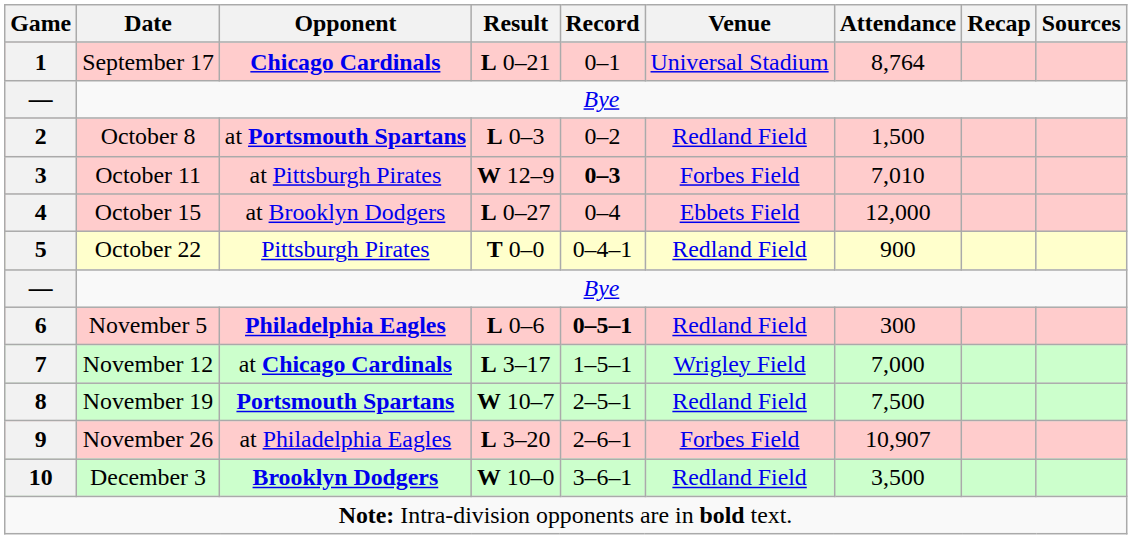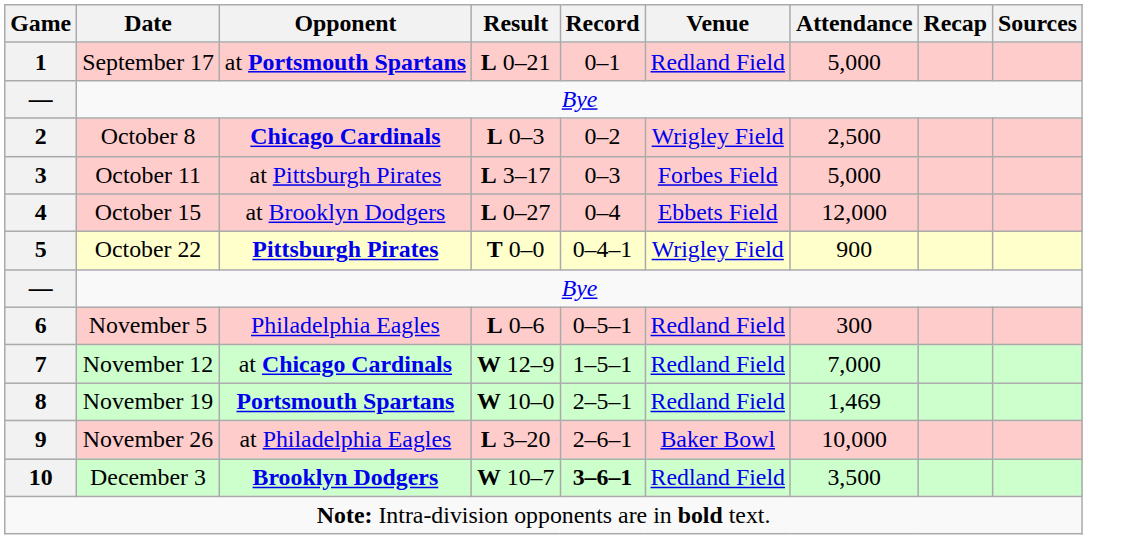(345, 61) Chicago Cardinals -> (345, 61) at Portsmouth Spartans
(740, 61) Universal Stadium -> (718, 61) Redland Field
(898, 61) 8,764 -> (854, 61) 5,000
(345, 136) at Portsmouth Spartans -> (345, 136) Chicago Cardinals
(740, 136) Redland Field -> (718, 136) Wrigley Field
(898, 136) 1,500 -> (854, 136) 2,500
(516, 174) W 12–9 -> (516, 174) L 3–17
(602, 174) bold -> (602, 174) normal
(898, 174) 7,010 -> (854, 174) 5,000
(345, 250) normal -> (345, 250) bold
(740, 250) Redland Field -> (718, 250) Wrigley Field
(345, 325) bold -> (345, 325) normal
(602, 325) bold -> (602, 325) normal
(516, 363) L 3–17 -> (516, 363) W 12–9
(740, 363) Wrigley Field -> (718, 363) Redland Field
(516, 401) W 10–7 -> (516, 401) W 10–0
(898, 401) 7,500 -> (854, 401) 1,469
(740, 439) Forbes Field -> (718, 439) Baker Bowl
(898, 439) 10,907 -> (854, 439) 10,000
(516, 477) W 10–0 -> (516, 477) W 10–7
(602, 477) normal -> (602, 477) bold
